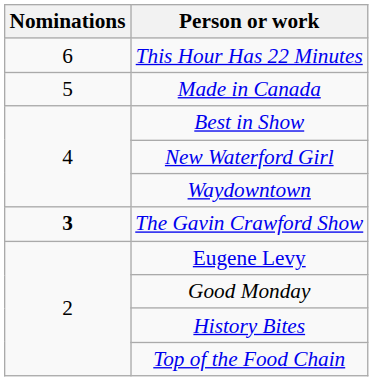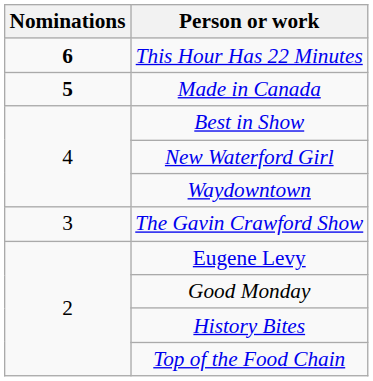(68, 55) normal -> (68, 55) bold
(68, 88) normal -> (68, 88) bold
(68, 223) bold -> (68, 223) normal
